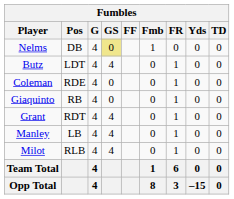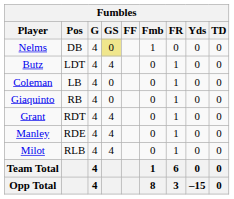(75, 82) RDE -> (75, 82) LB
(75, 133) LB -> (75, 133) RDE
